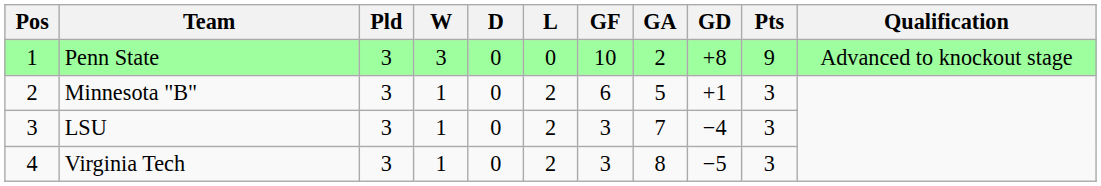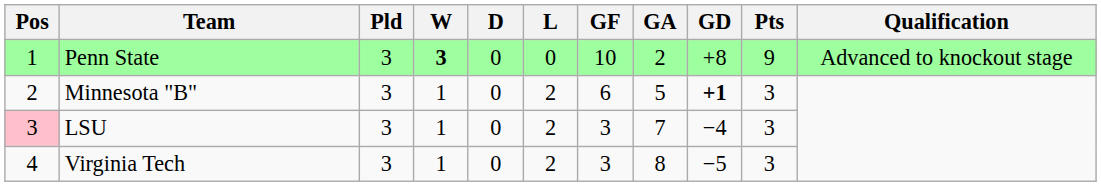(441, 57) normal -> (441, 57) bold
(715, 92) normal -> (715, 92) bold
(32, 127) no background -> (32, 127) pink background
